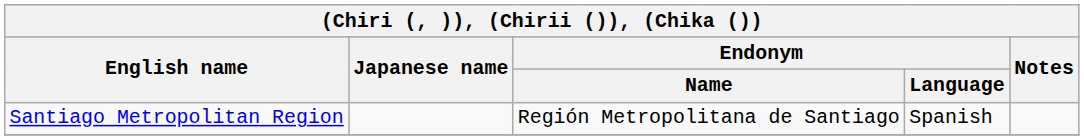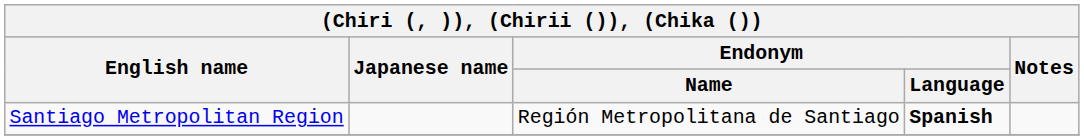(951, 118) normal -> (951, 118) bold
